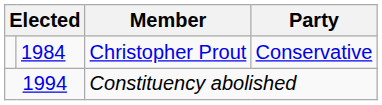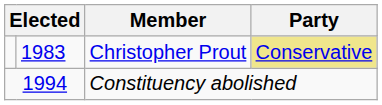(43, 52) 1984 -> (43, 52) 1983
(314, 52) no background -> (314, 52) khaki background
